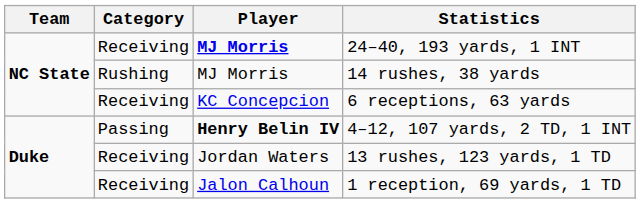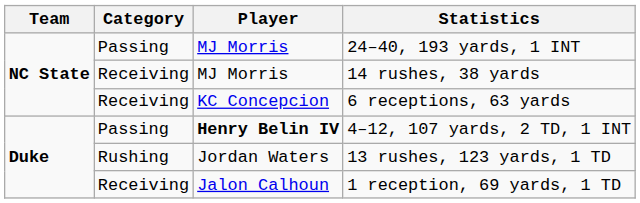(144, 47) Receiving -> (133, 47) Passing
(243, 47) bold -> (243, 47) normal
(133, 74) Rushing -> (144, 74) Receiving
(144, 157) Receiving -> (133, 157) Rushing
